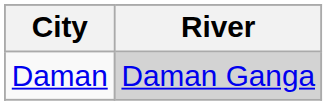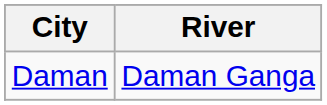(218, 75) lightgrey background -> (218, 75) no background
